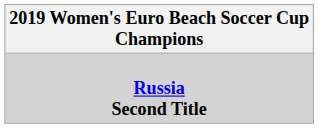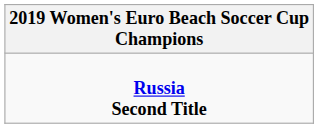(159, 98) lightgrey background -> (159, 98) no background
